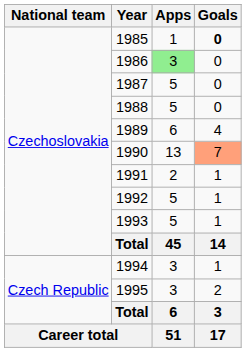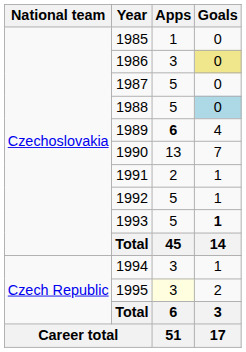(218, 38) bold -> (218, 38) normal
(173, 61) lightgreen background -> (173, 61) no background
(218, 61) no background -> (218, 61) khaki background
(218, 107) no background -> (218, 107) lightblue background
(173, 130) normal -> (173, 130) bold
(218, 152) lightsalmon background -> (218, 152) no background
(218, 221) normal -> (218, 221) bold
(173, 289) no background -> (173, 289) lightyellow background
